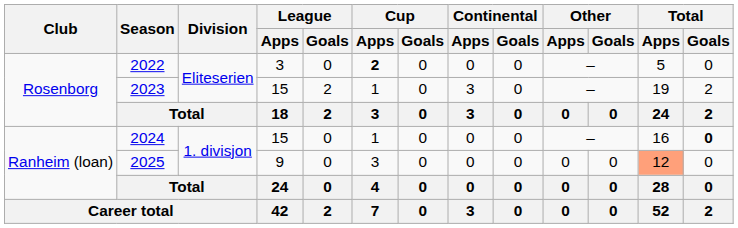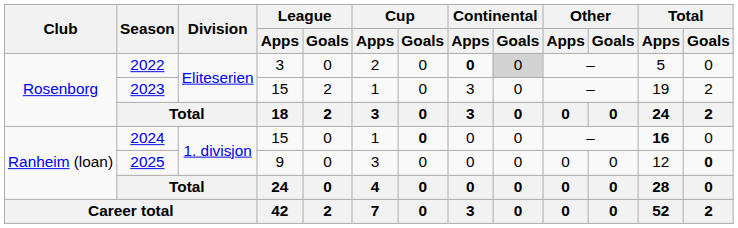(375, 65) bold -> (375, 65) normal
(470, 65) normal -> (470, 65) bold
(518, 65) no background -> (518, 65) lightgrey background
(423, 138) normal -> (423, 138) bold
(661, 138) normal -> (661, 138) bold
(708, 138) bold -> (708, 138) normal
(661, 162) lightsalmon background -> (661, 162) no background
(708, 162) normal -> (708, 162) bold
